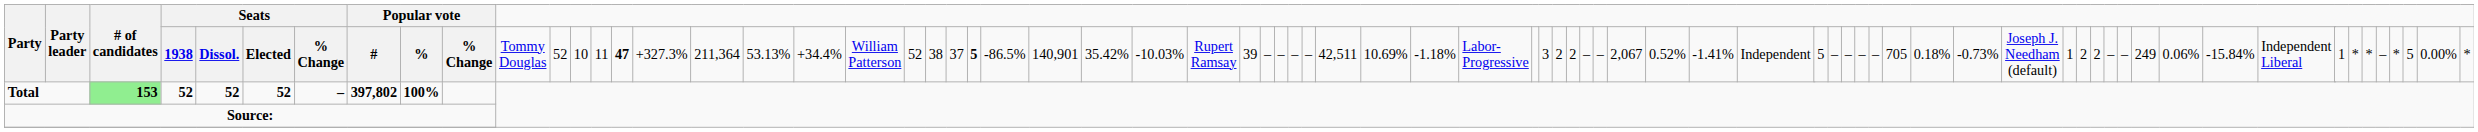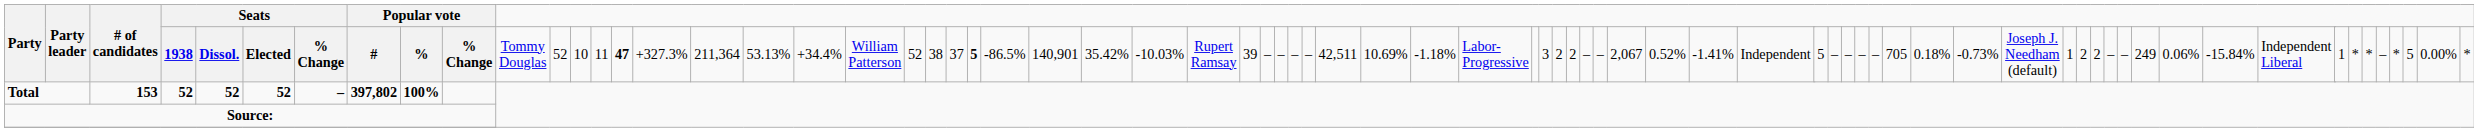(147, 92) lightgreen background -> (147, 92) no background
